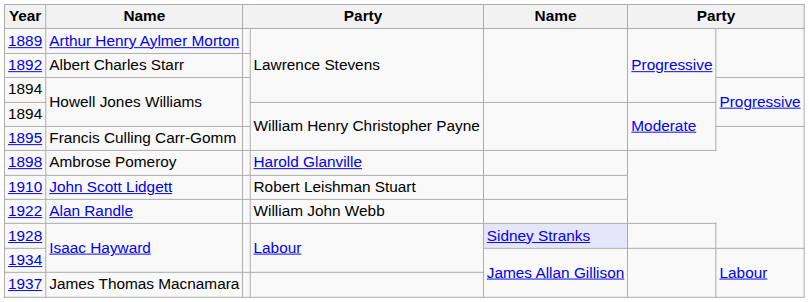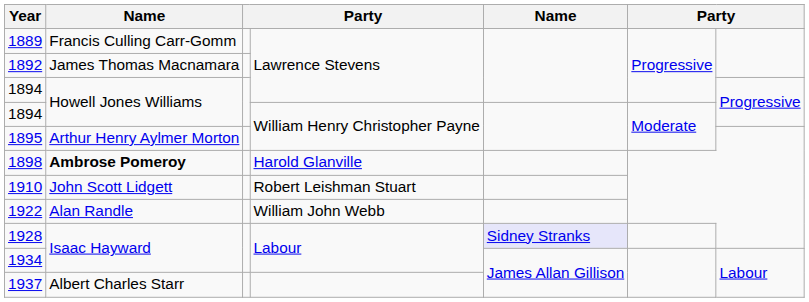(144, 41) Arthur Henry Aylmer Morton -> (143, 41) Francis Culling Carr-Gomm
(117, 65) Albert Charles Starr -> (144, 65) James Thomas Macnamara
(143, 138) Francis Culling Carr-Gomm -> (144, 138) Arthur Henry Aylmer Morton
(113, 162) normal -> (118, 162) bold
(144, 284) James Thomas Macnamara -> (117, 284) Albert Charles Starr
